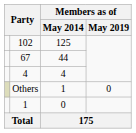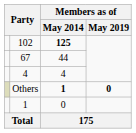(63, 43) normal -> (63, 43) bold
(63, 89) normal -> (63, 89) bold
(109, 89) normal -> (109, 89) bold
